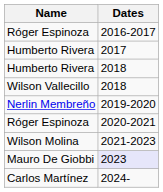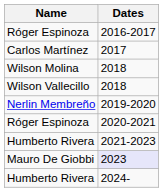(51, 50) Humberto Rivera -> (48, 50) Carlos Martínez
(51, 68) Humberto Rivera -> (43, 68) Wilson Molina
(43, 141) Wilson Molina -> (51, 141) Humberto Rivera
(48, 178) Carlos Martínez -> (51, 178) Humberto Rivera
